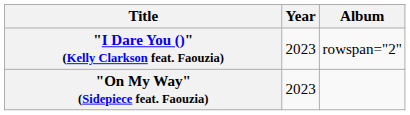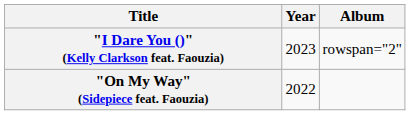(301, 89) 2023 -> (301, 89) 2022
